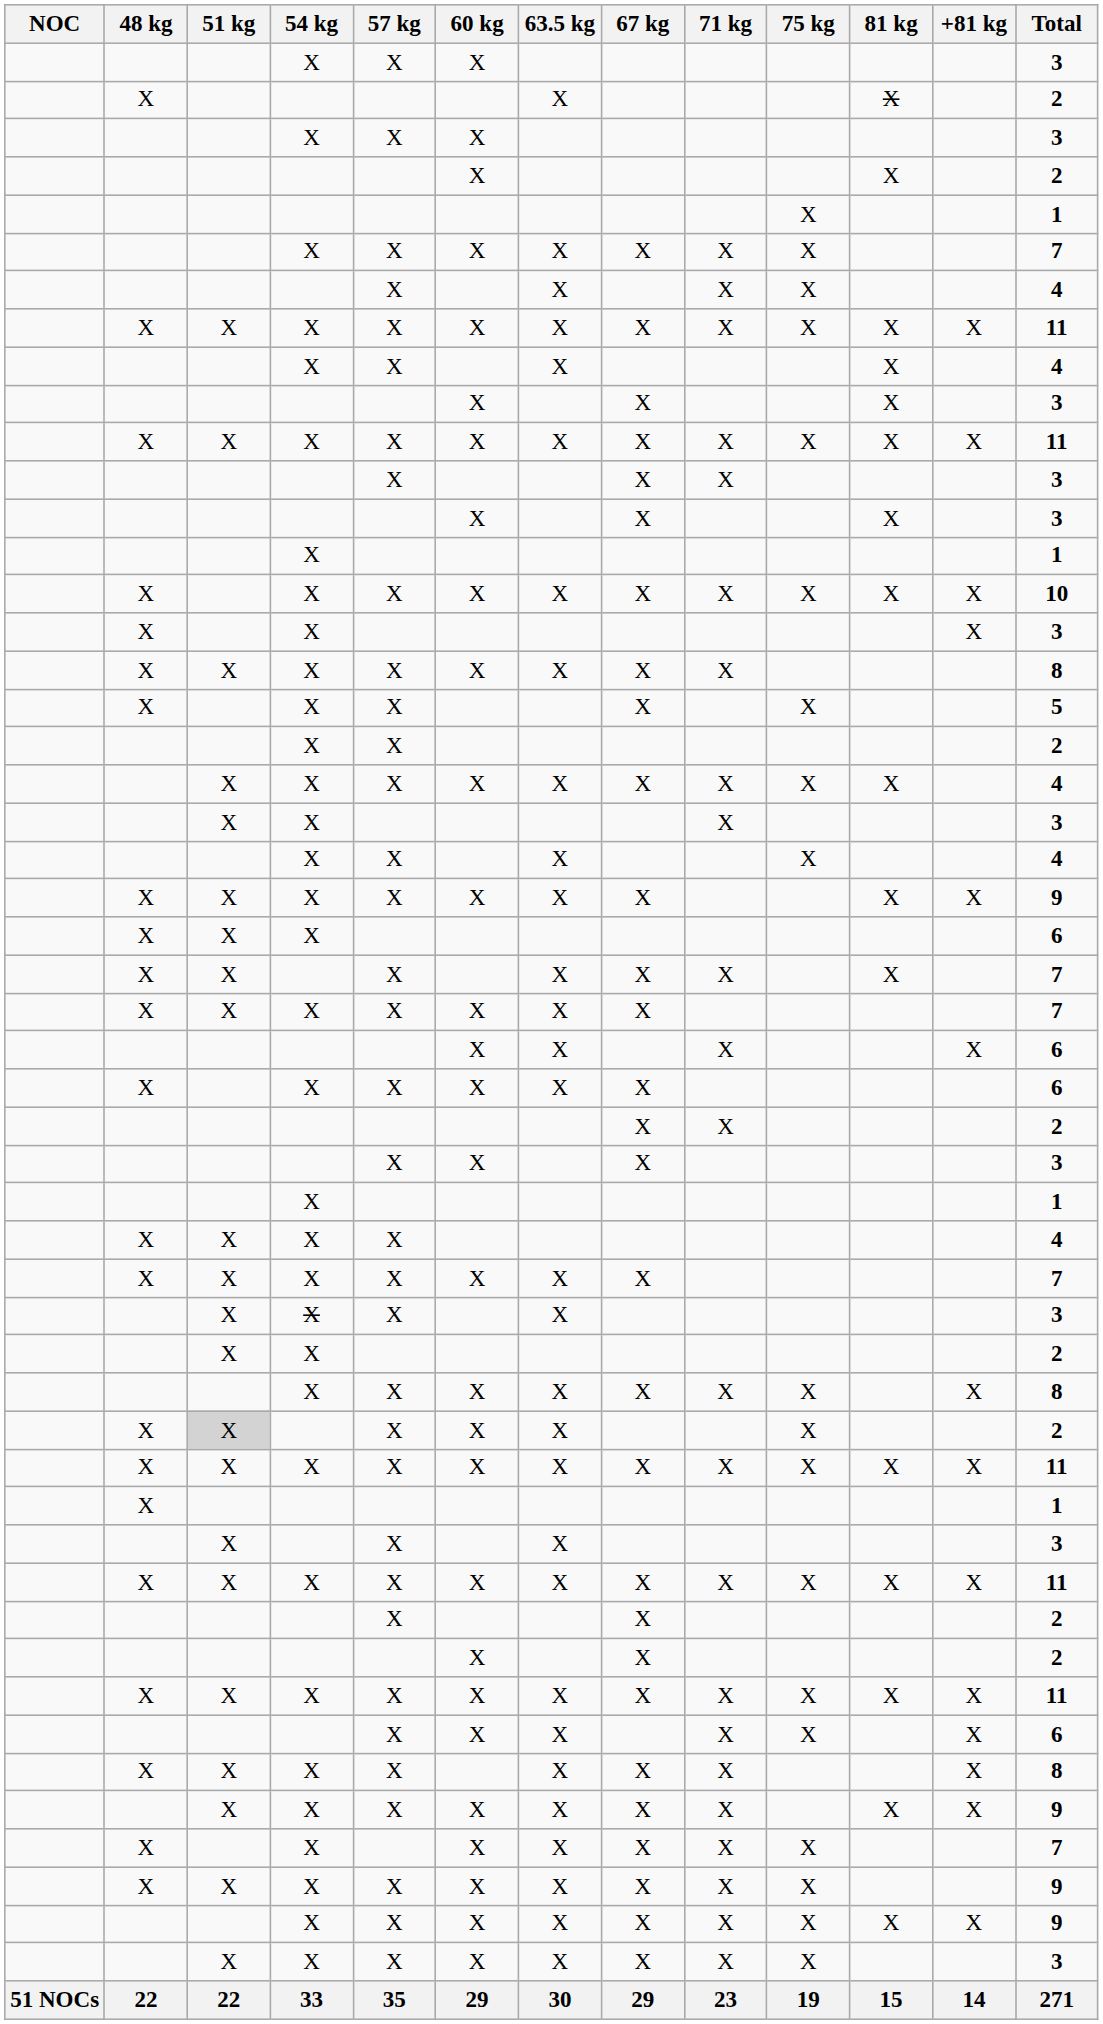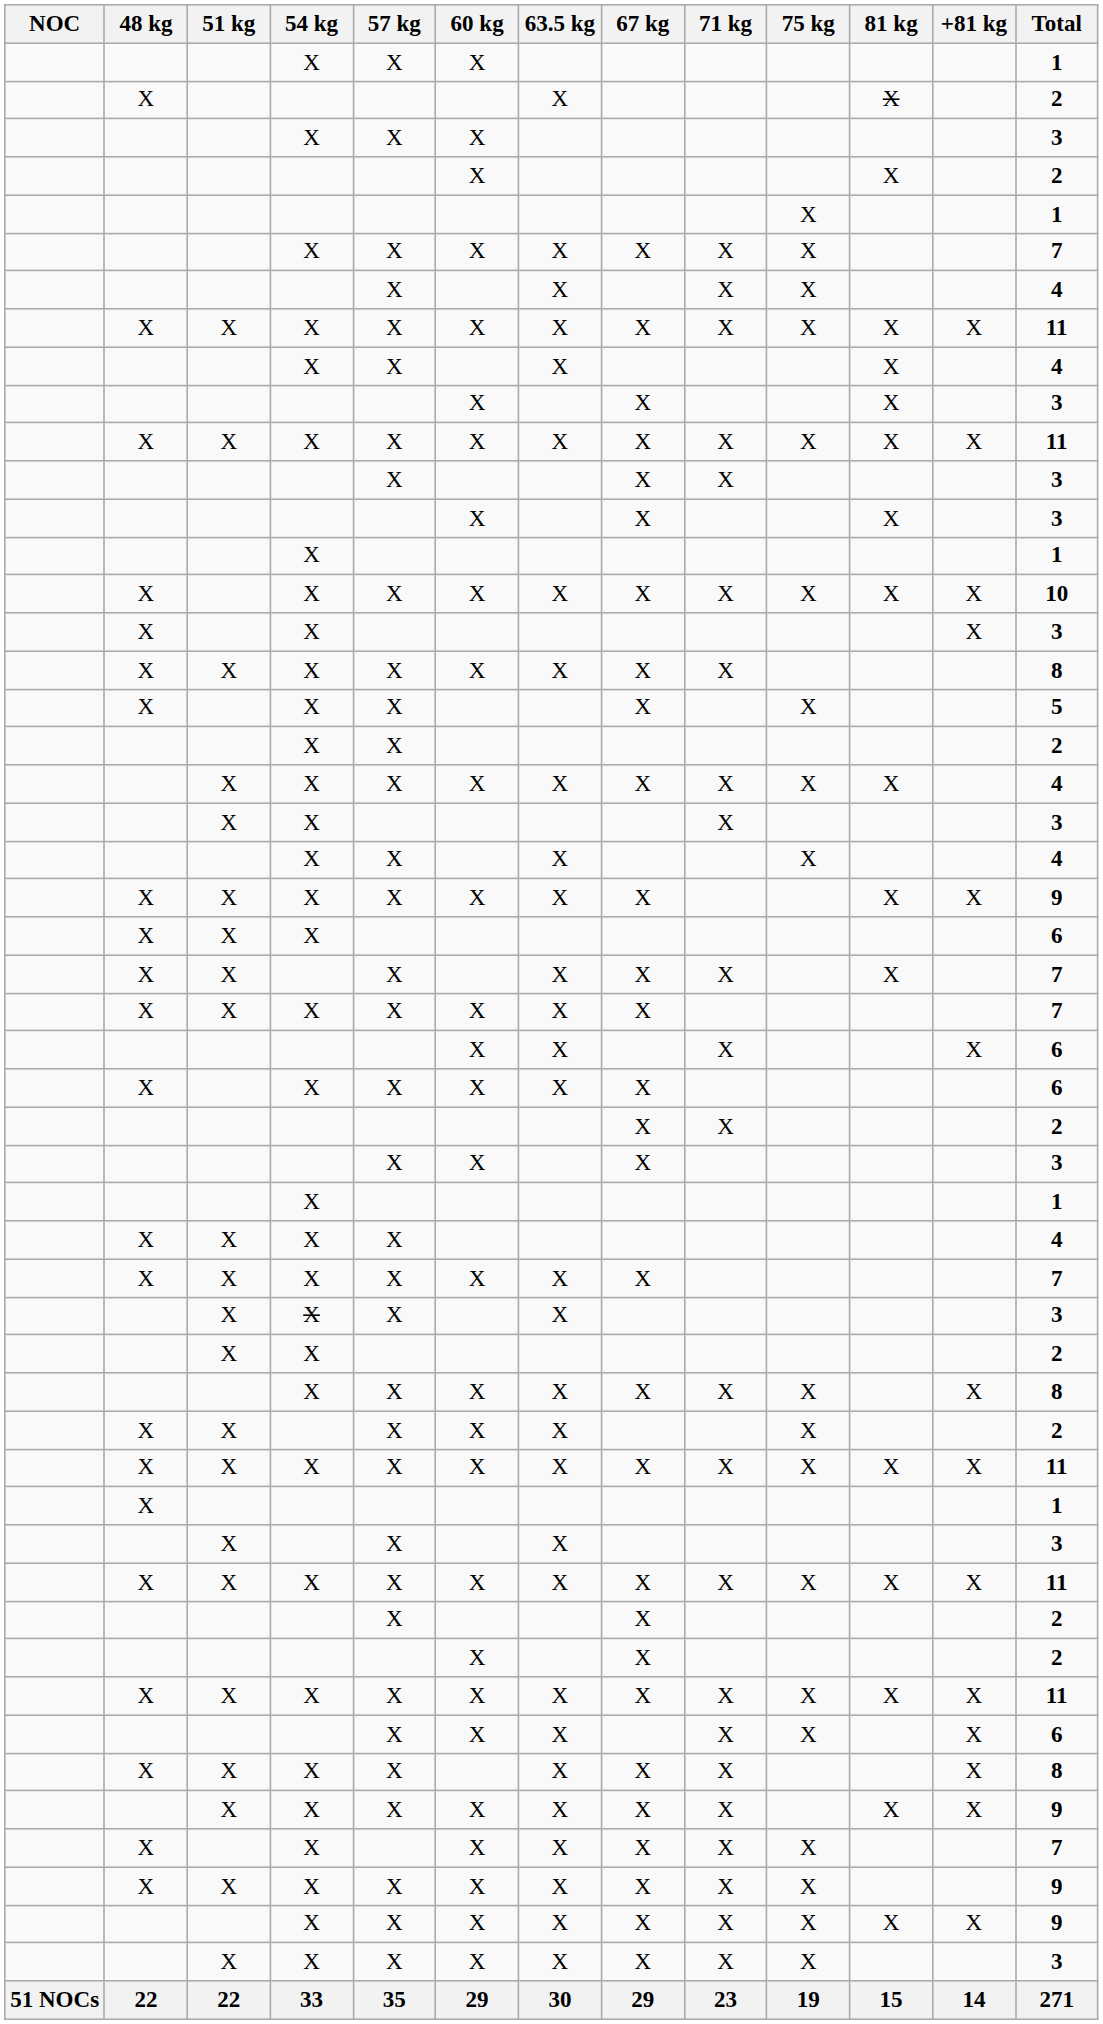(1057, 61) 3 -> (1057, 61) 1
(229, 1429) lightgrey background -> (229, 1429) no background
